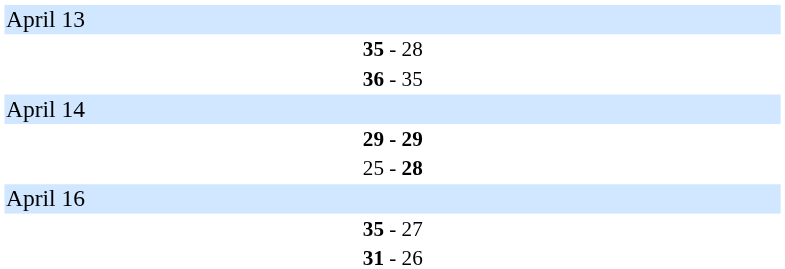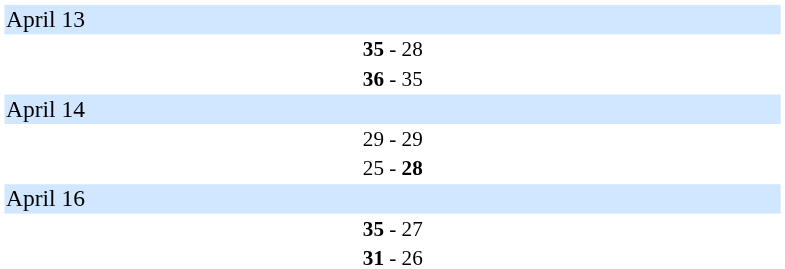(393, 139) bold -> (393, 139) normal
